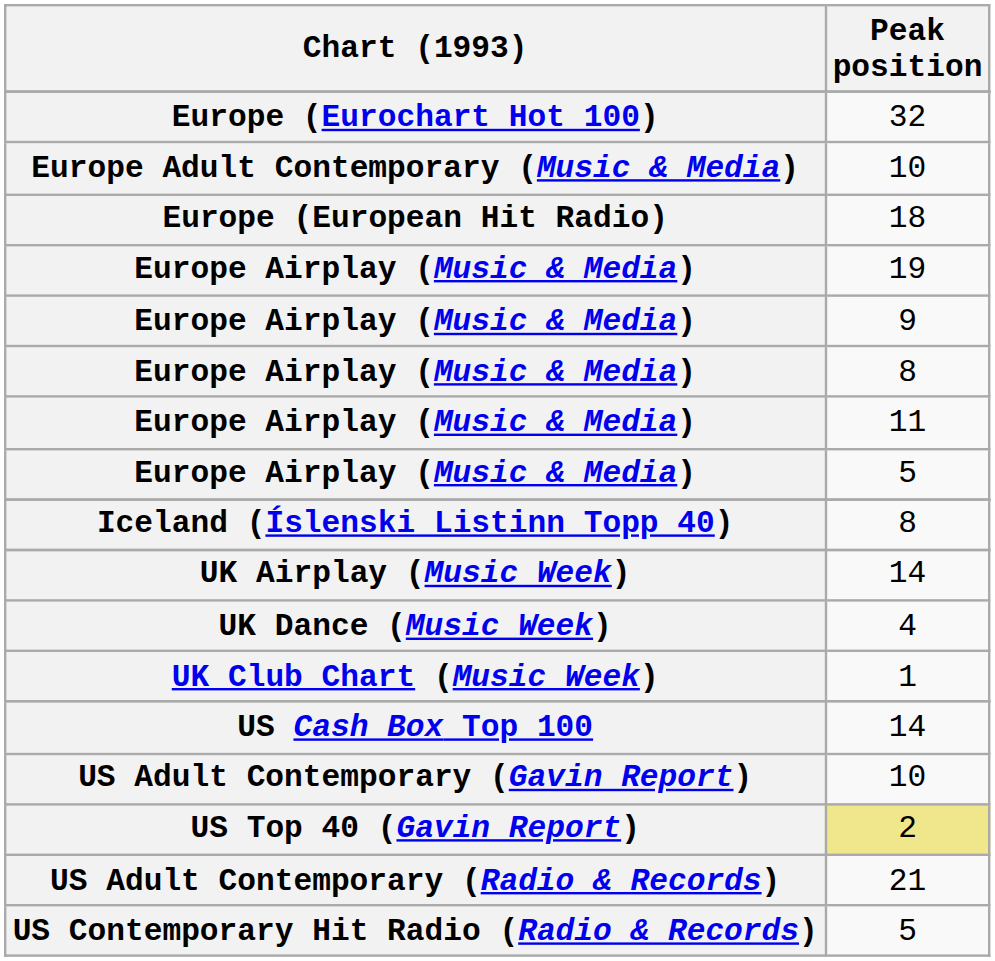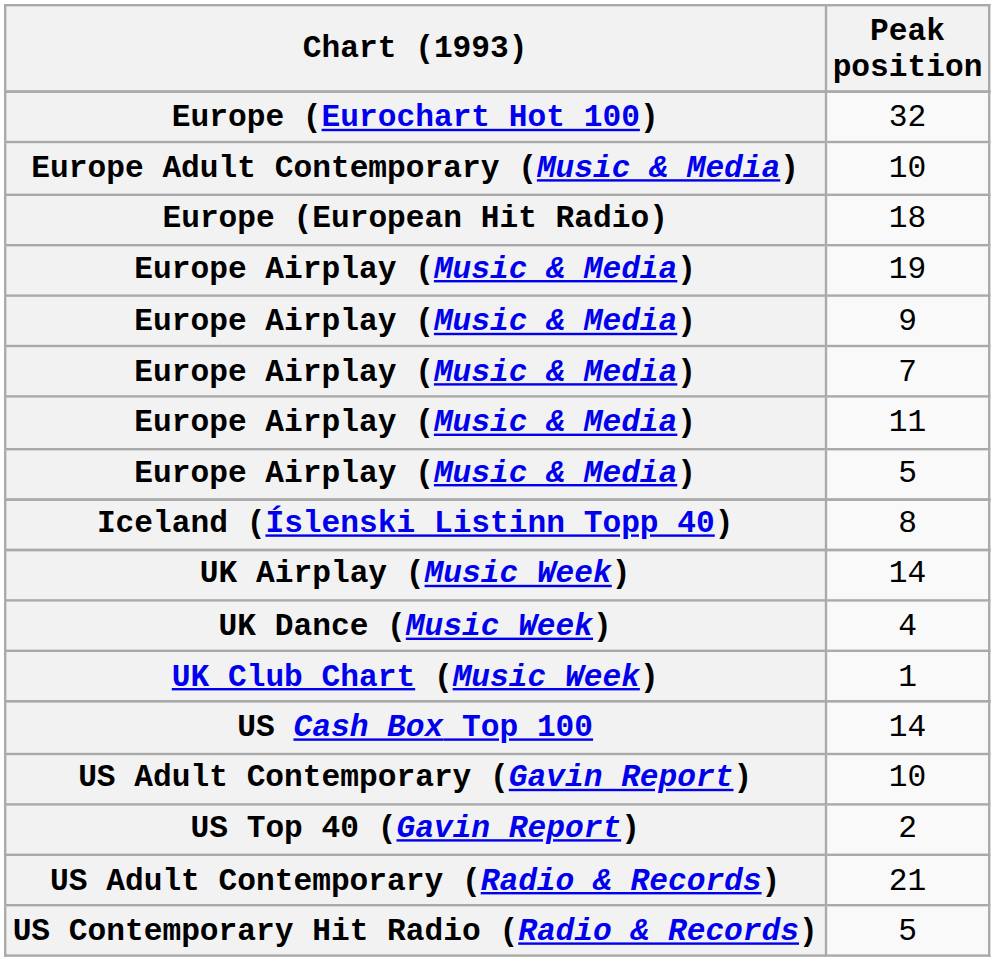(908, 372) 8 -> (908, 372) 7
(908, 829) khaki background -> (908, 829) no background
